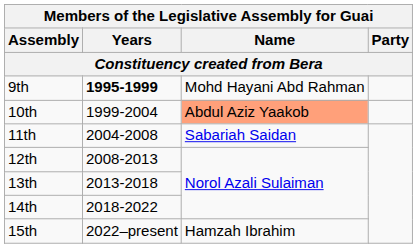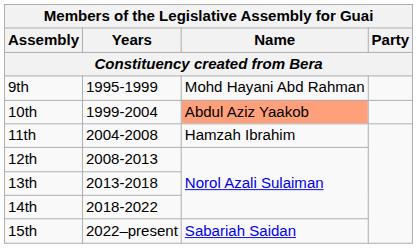(122, 87) bold -> (122, 87) normal
(240, 135) Sabariah Saidan -> (240, 135) Hamzah Ibrahim
(240, 231) Hamzah Ibrahim -> (240, 231) Sabariah Saidan
